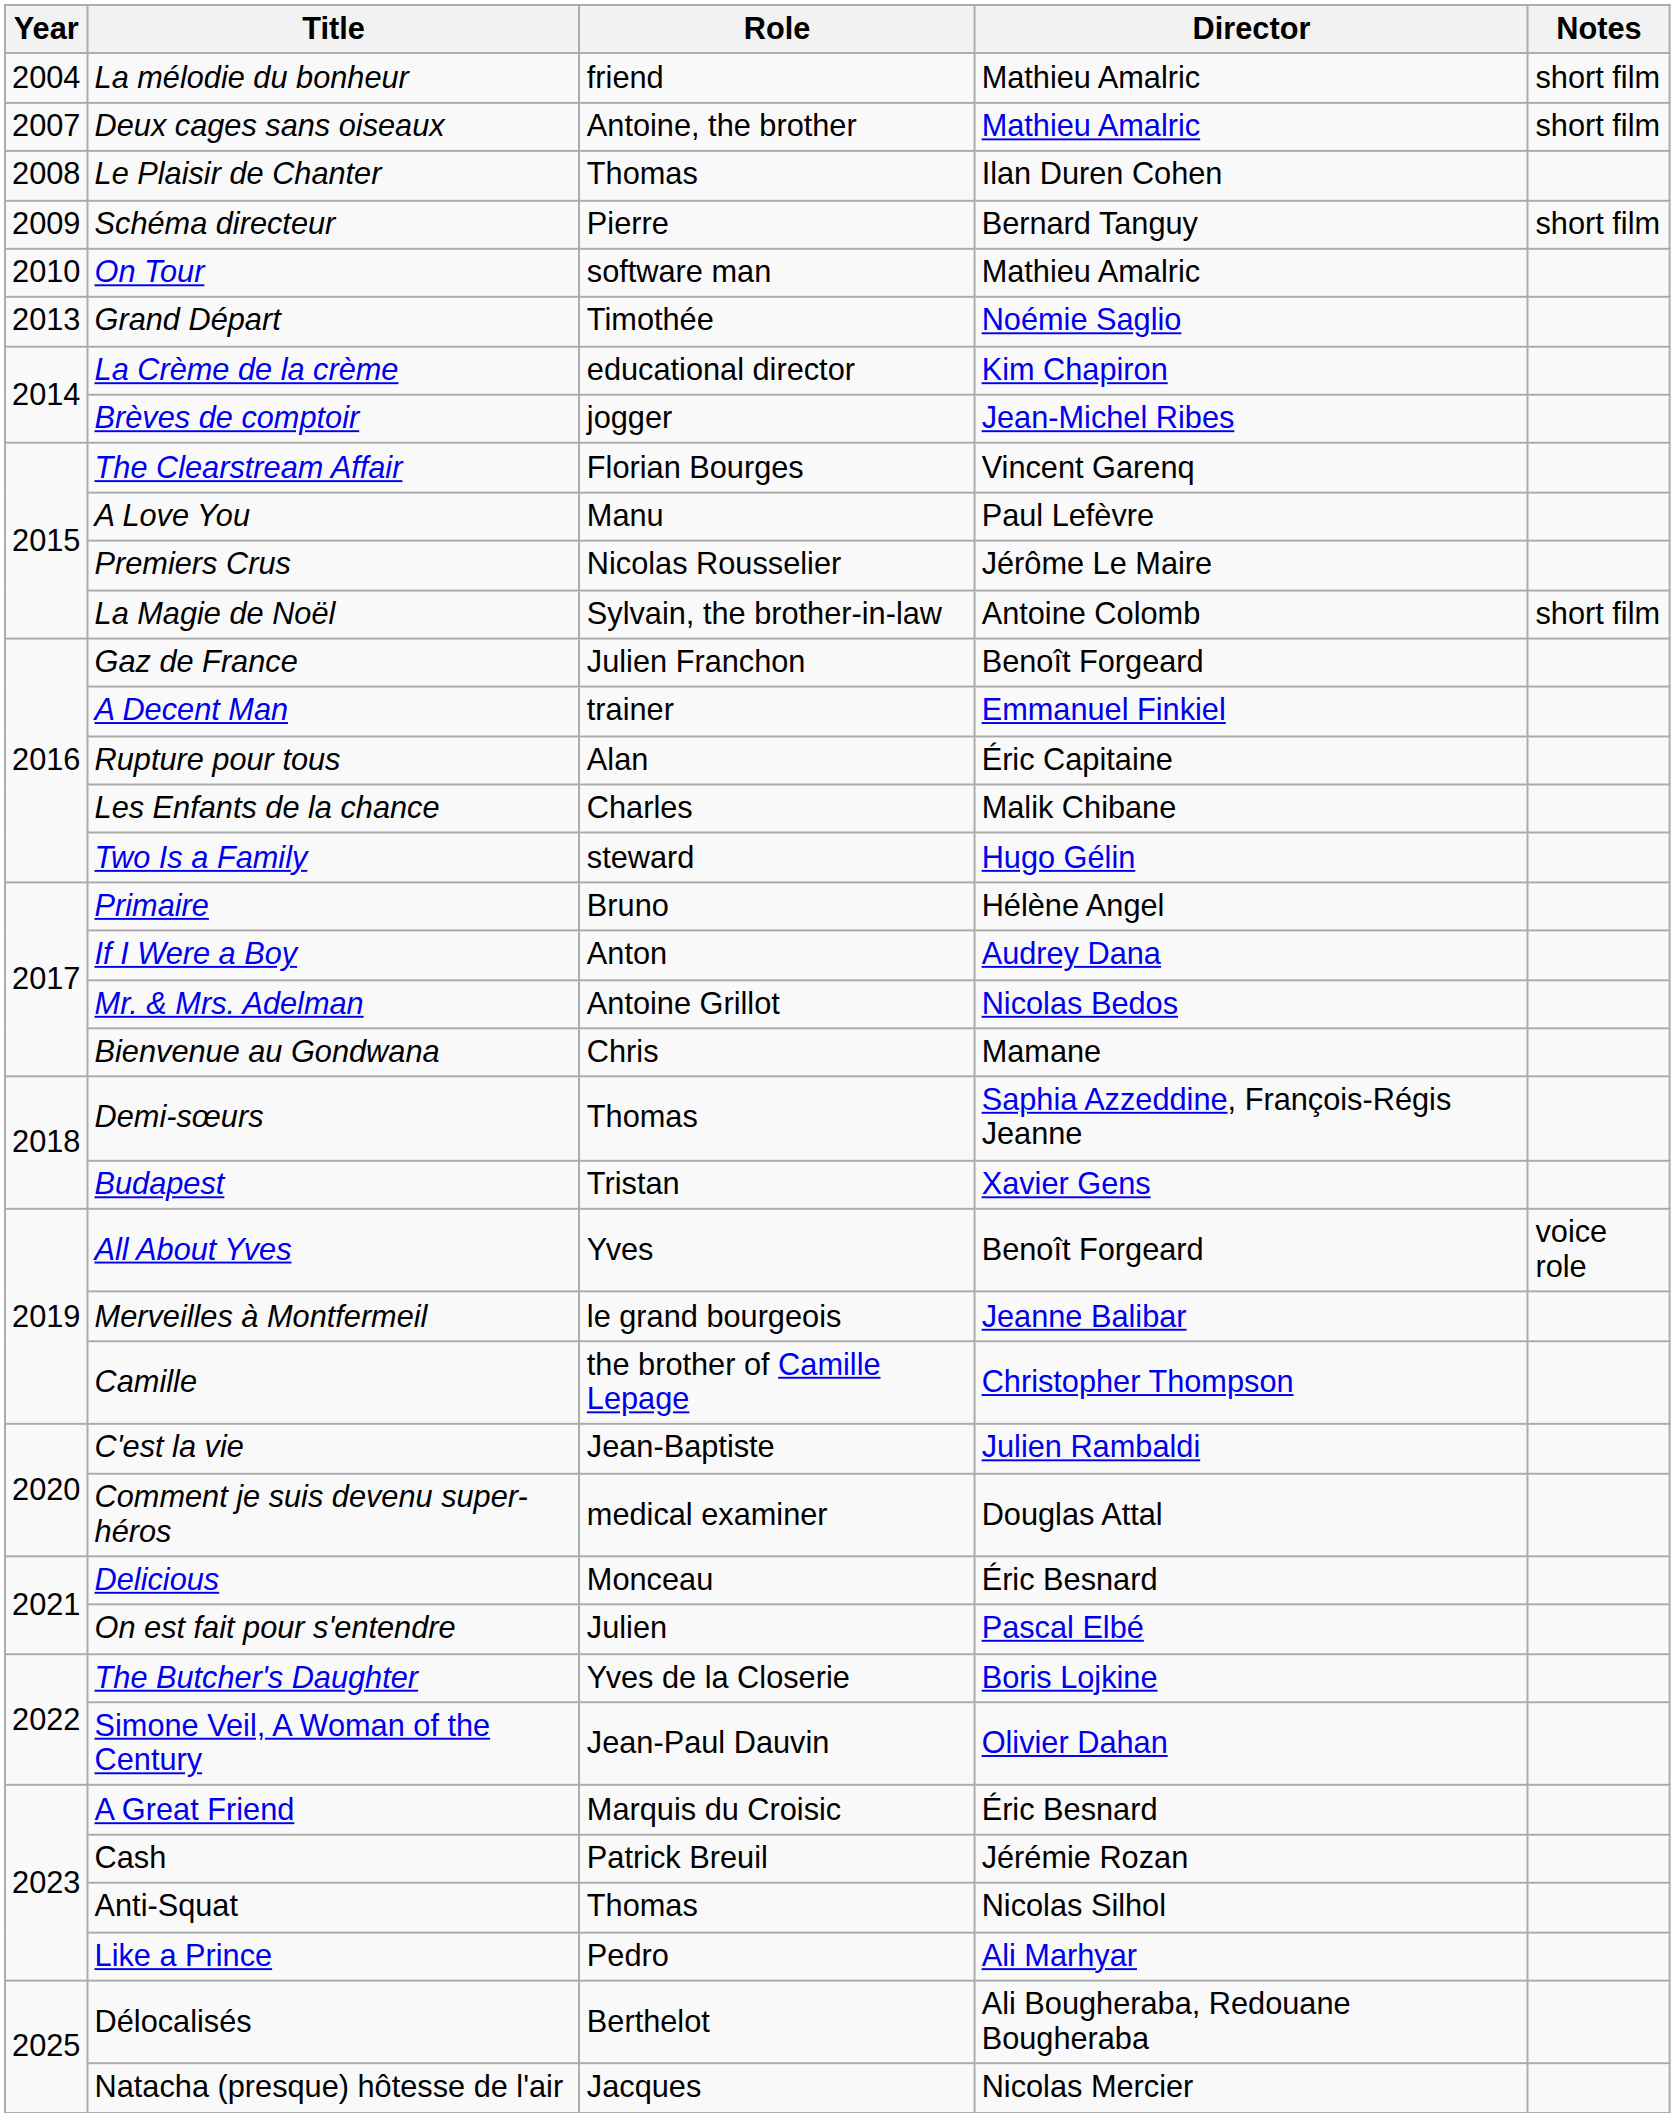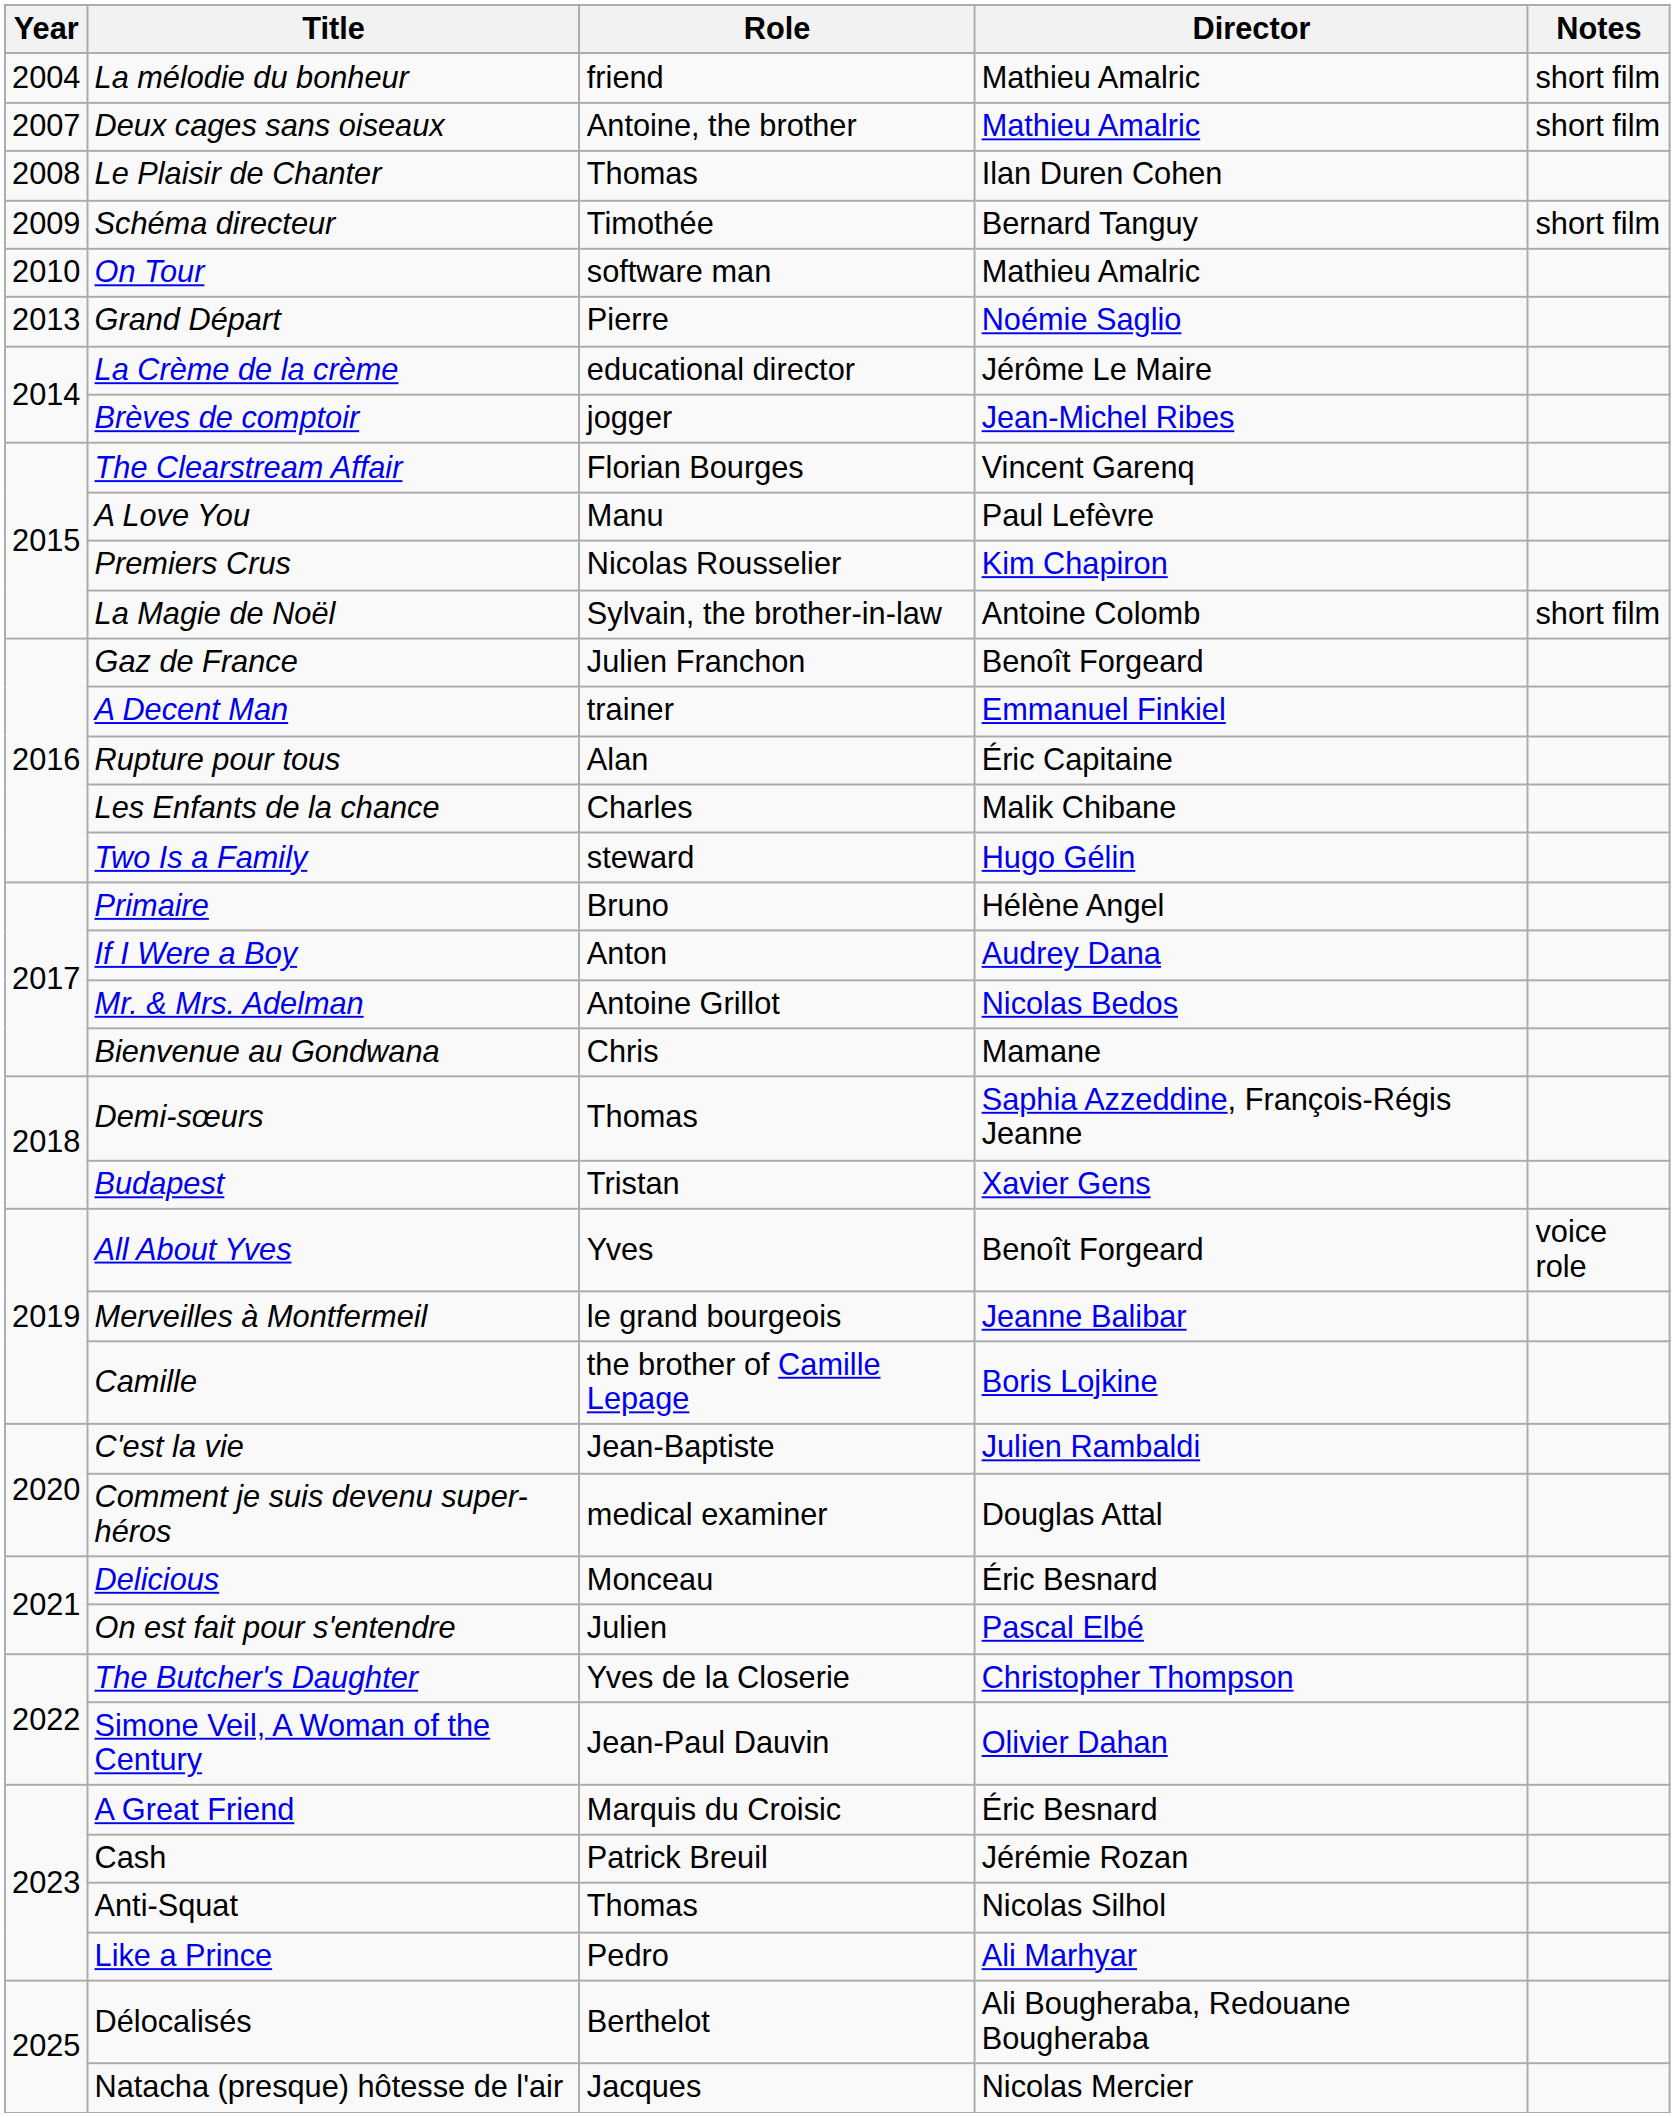(628, 223) Pierre -> (650, 223) Timothée
(650, 321) Timothée -> (628, 321) Pierre
(1075, 369) Kim Chapiron -> (1097, 369) Jérôme Le Maire
(1097, 564) Jérôme Le Maire -> (1075, 564) Kim Chapiron
(1138, 1381) Christopher Thompson -> (1070, 1381) Boris Lojkine
(1070, 1677) Boris Lojkine -> (1138, 1677) Christopher Thompson
